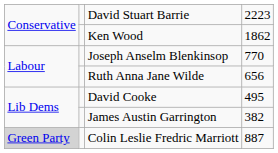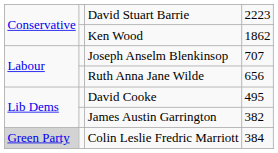(254, 55) 770 -> (254, 55) 707
(254, 138) 887 -> (254, 138) 384
